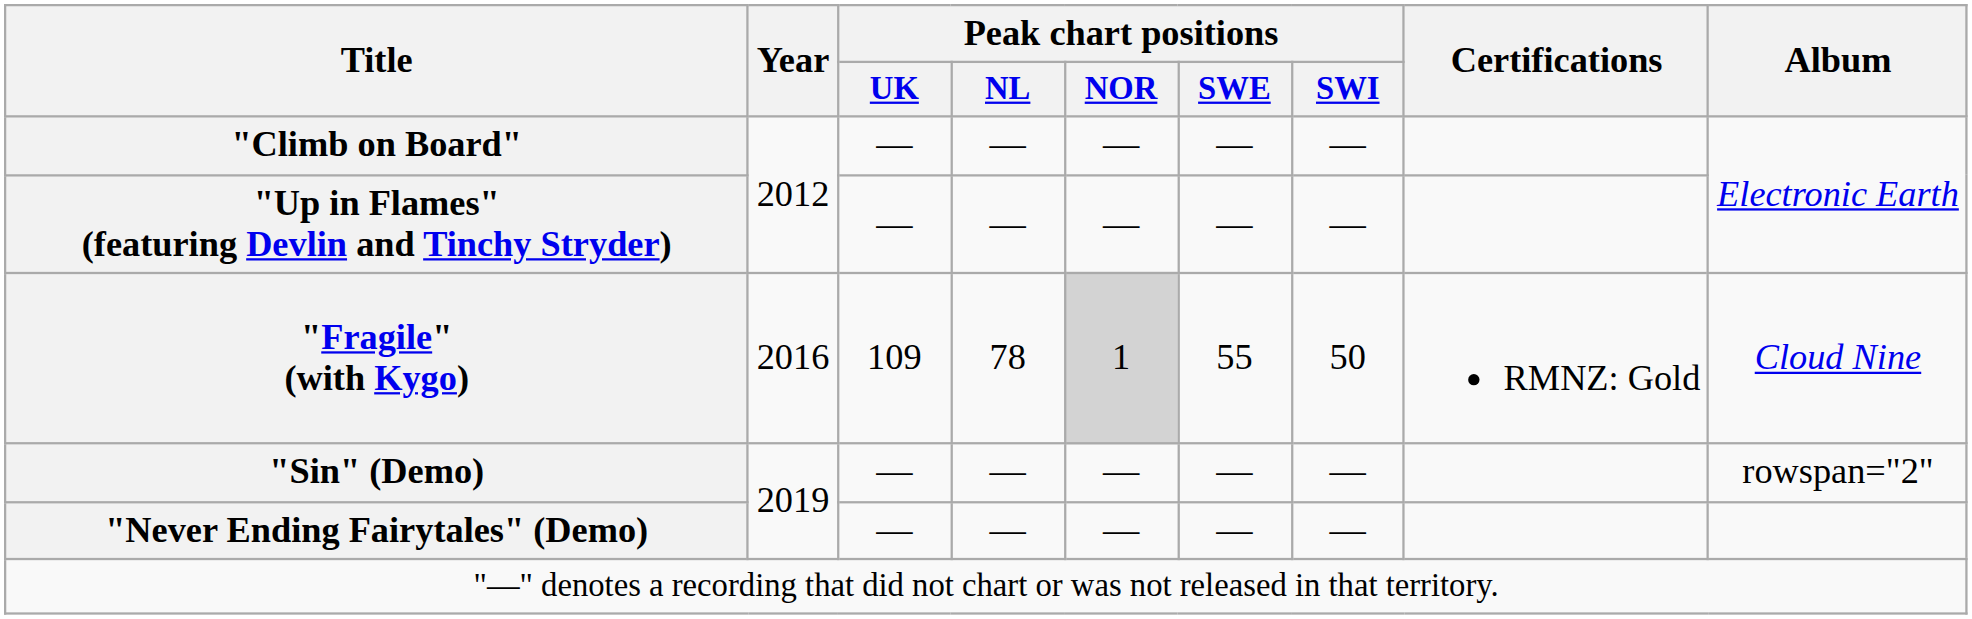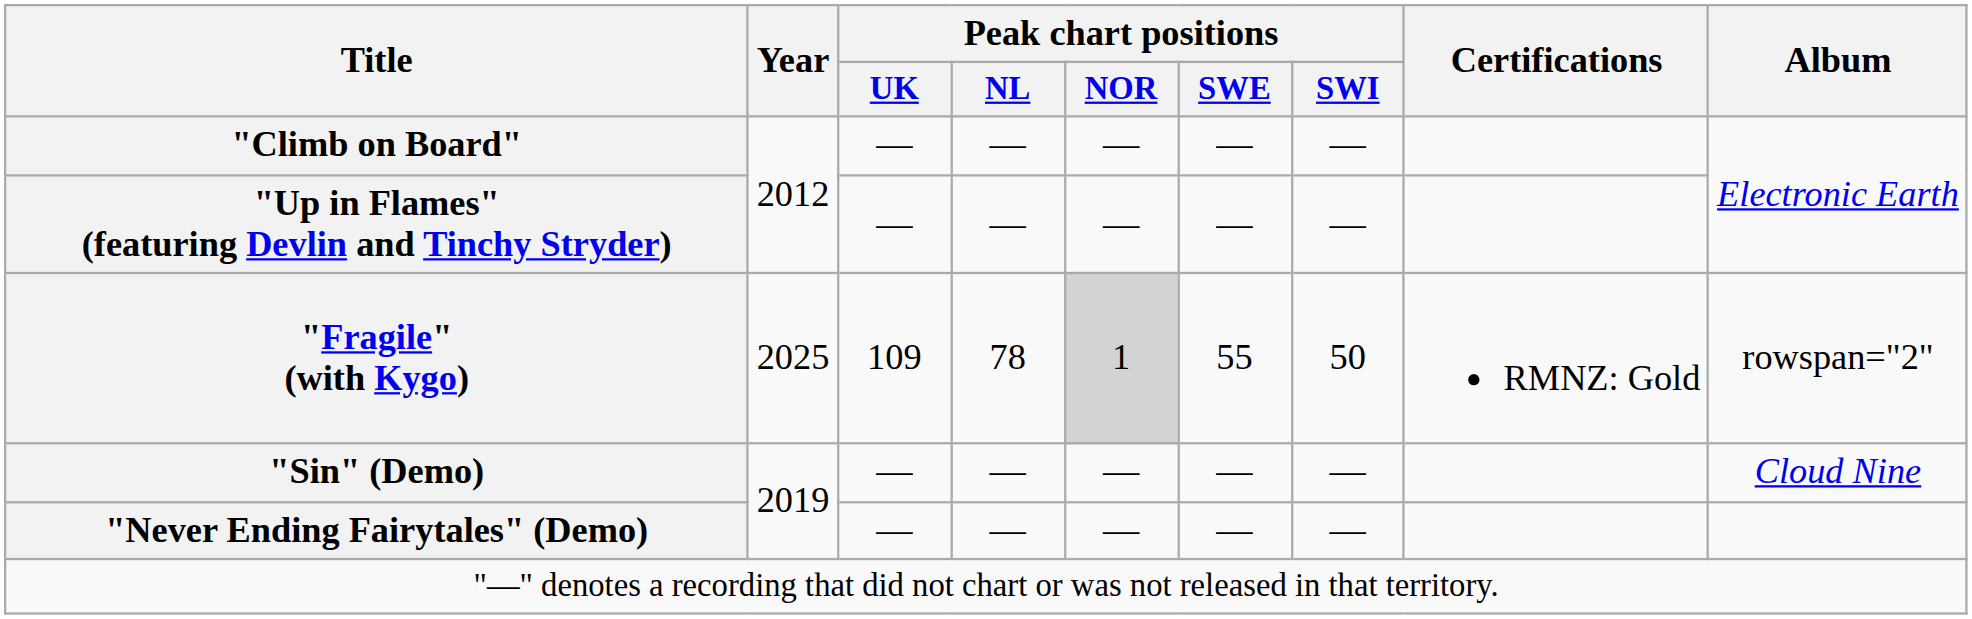(793, 357) 2016 -> (793, 357) 2025
(1838, 357) Cloud Nine -> (1838, 357) rowspan="2"
(1838, 471) rowspan="2" -> (1838, 471) Cloud Nine
